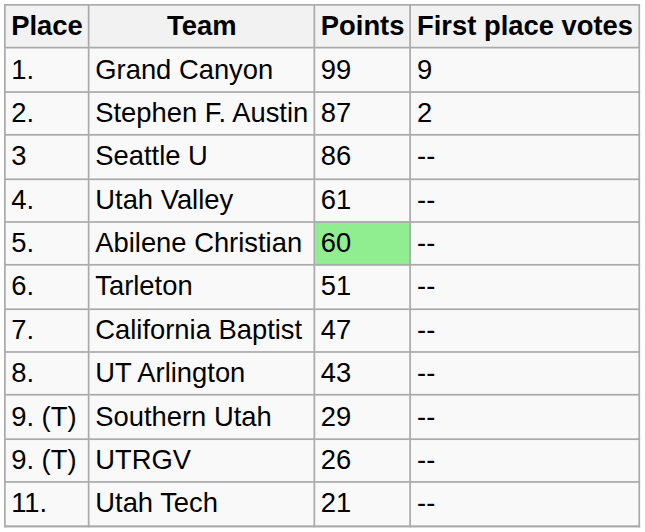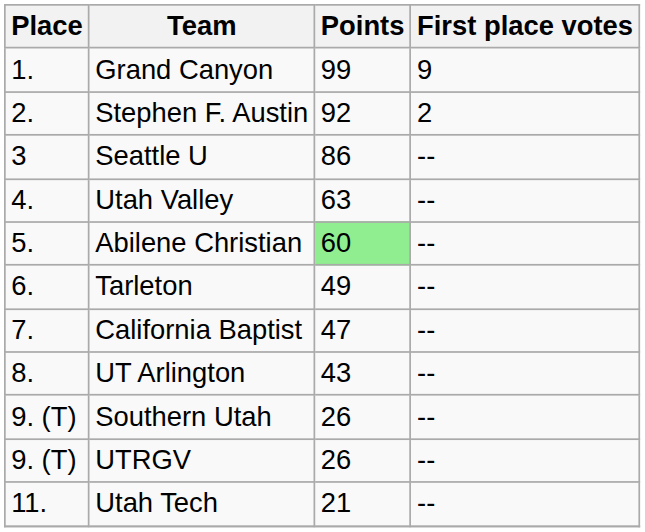(336, 112) 87 -> (336, 112) 92
(336, 199) 61 -> (336, 199) 63
(336, 286) 51 -> (336, 286) 49
(336, 416) 29 -> (336, 416) 26
